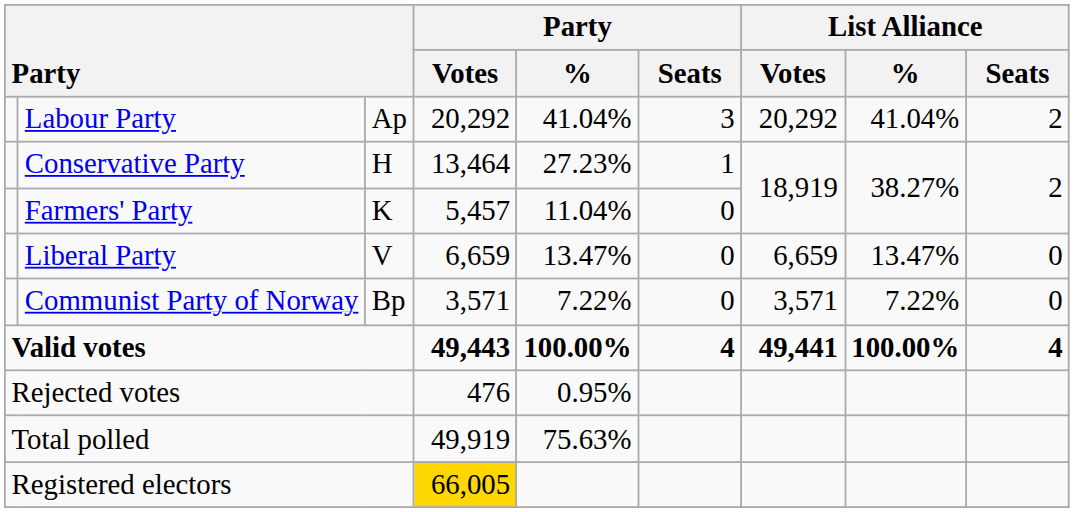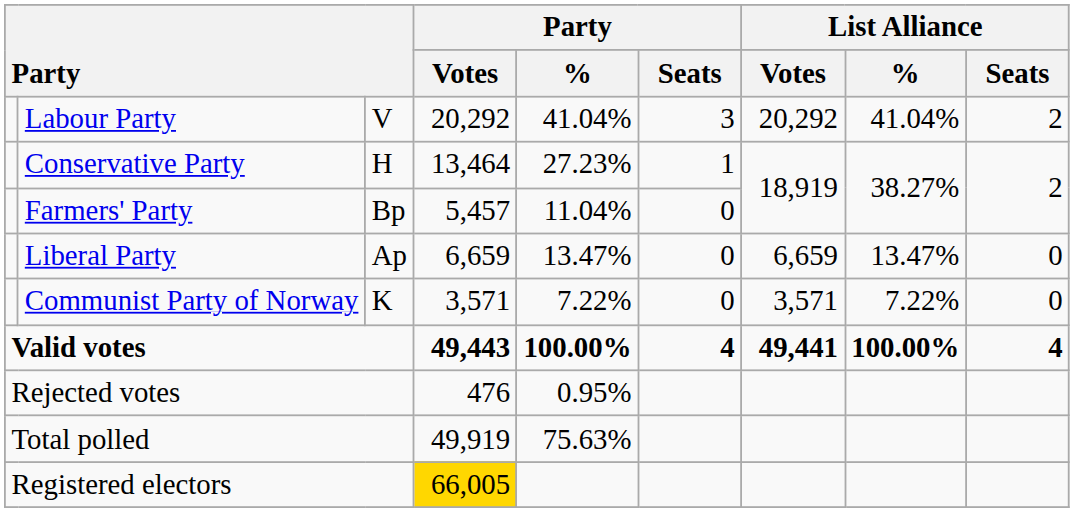(389, 118) Ap -> (382, 118) V
(382, 210) K -> (388, 210) Bp
(382, 255) V -> (389, 255) Ap
(388, 301) Bp -> (382, 301) K
